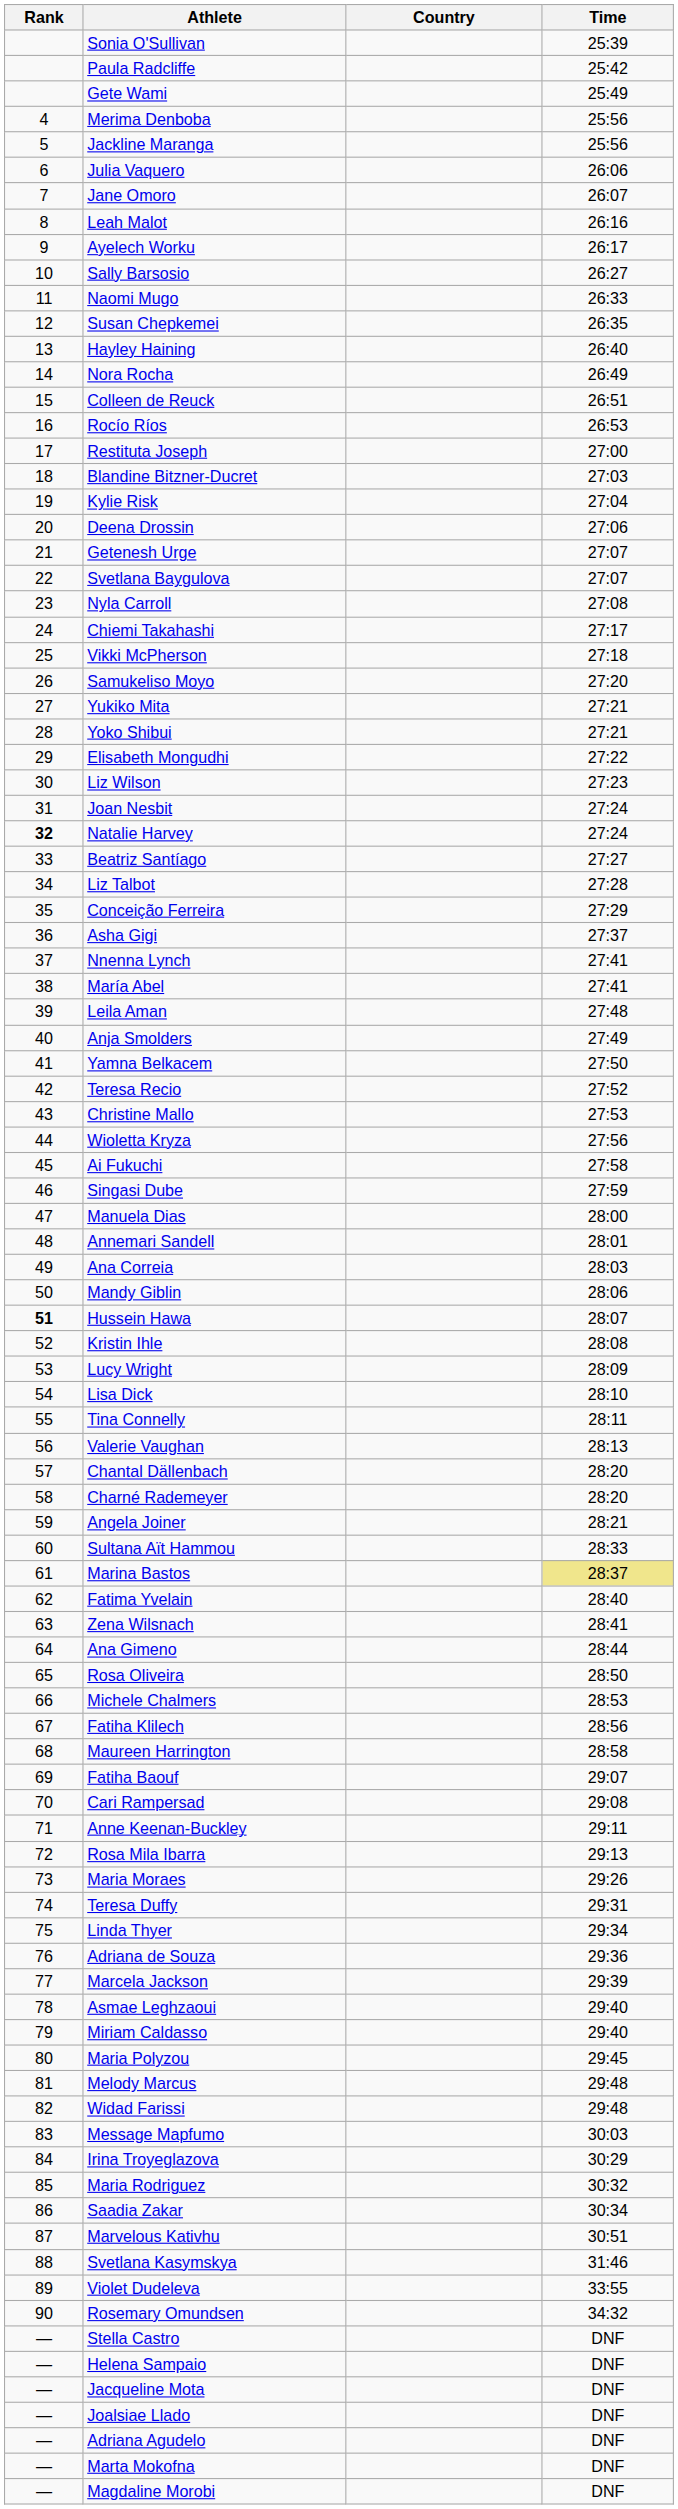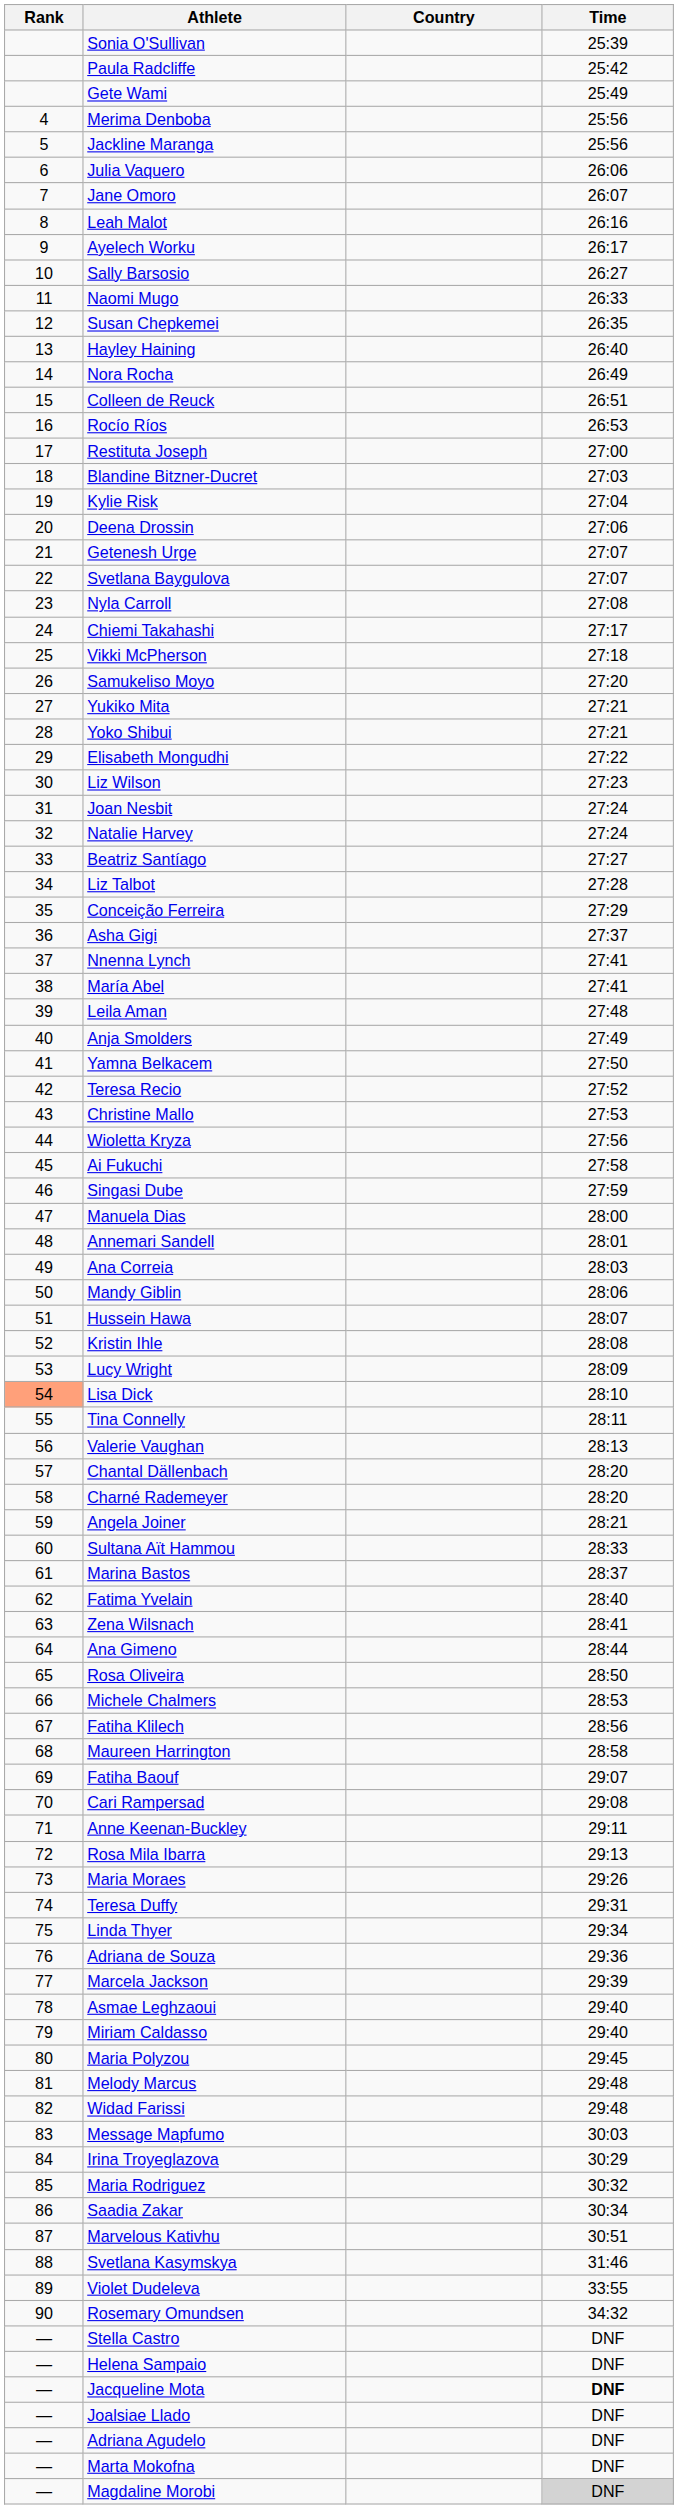(44, 834) bold -> (44, 834) normal
(44, 1318) bold -> (44, 1318) normal
(44, 1395) no background -> (44, 1395) lightsalmon background
(608, 1573) khaki background -> (608, 1573) no background
(608, 2390) normal -> (608, 2390) bold
(608, 2492) no background -> (608, 2492) lightgrey background
